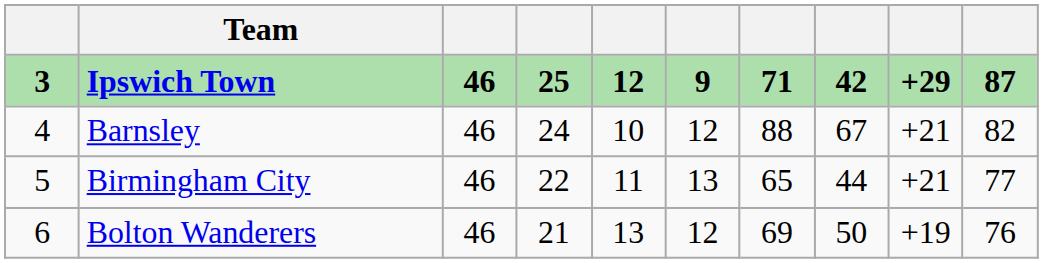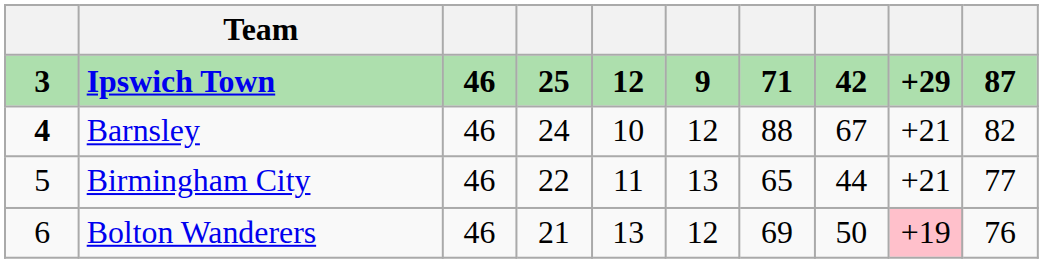(42, 130) normal -> (42, 130) bold
(926, 231) no background -> (926, 231) pink background
